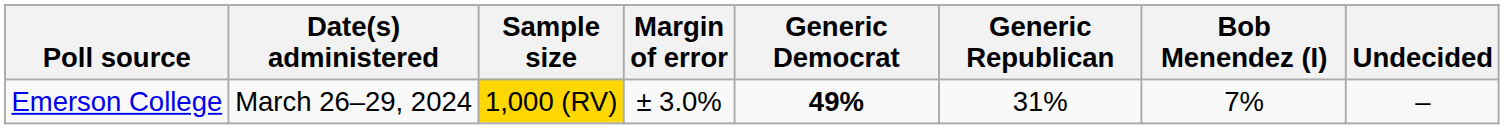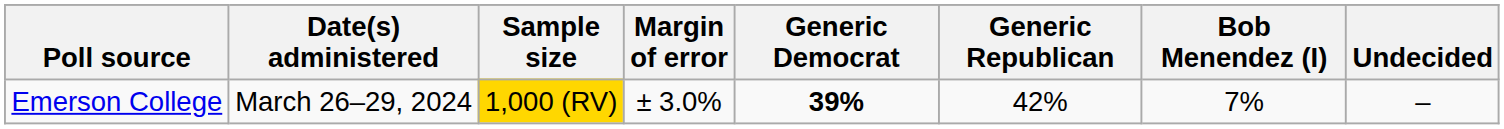(836, 101) 49% -> (836, 101) 39%
(1040, 101) 31% -> (1040, 101) 42%
